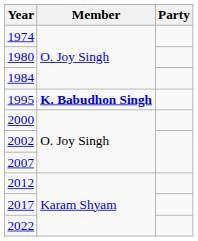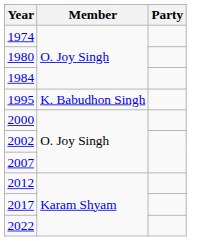(96, 99) bold -> (93, 99) normal
